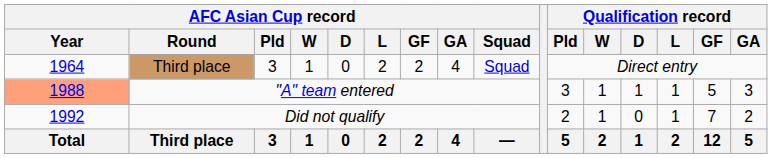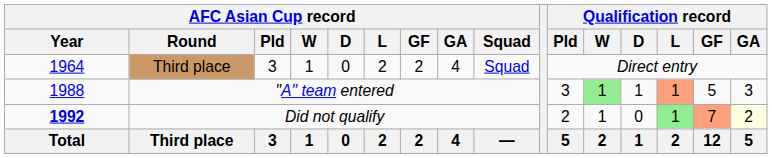(67, 91) lightsalmon background -> (67, 91) no background
(602, 91) no background -> (602, 91) lightgreen background
(675, 91) no background -> (675, 91) lightsalmon background
(67, 116) normal -> (67, 116) bold
(675, 116) no background -> (675, 116) lightgreen background
(712, 116) no background -> (712, 116) lightsalmon background
(749, 116) no background -> (749, 116) lightyellow background
